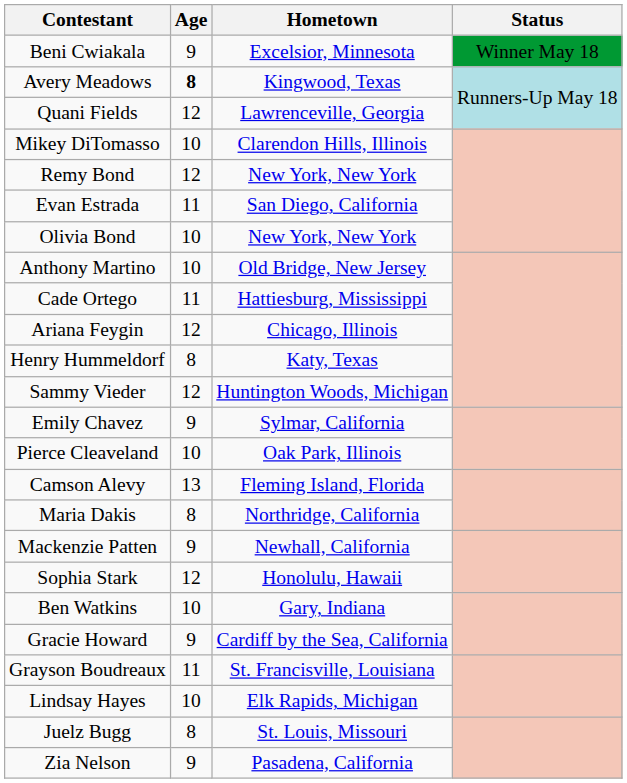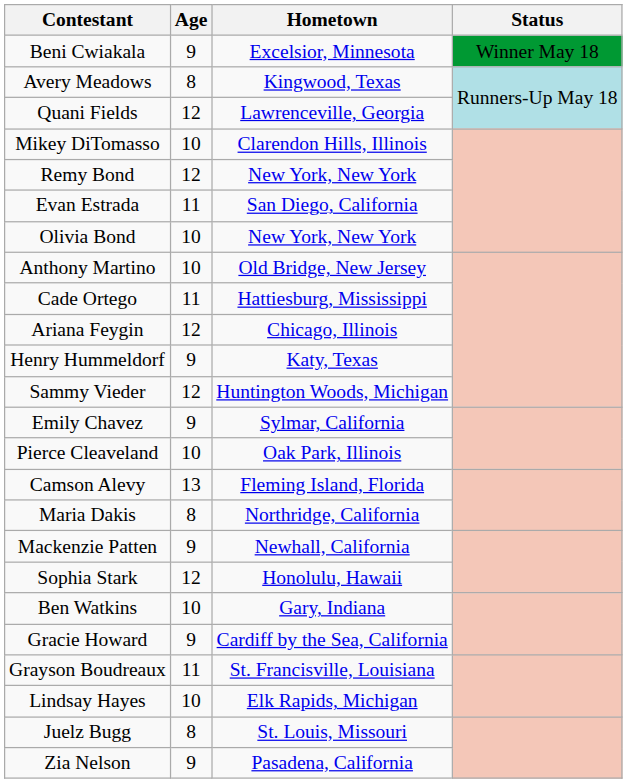(191, 81) bold -> (191, 81) normal
(191, 360) 8 -> (191, 360) 9
